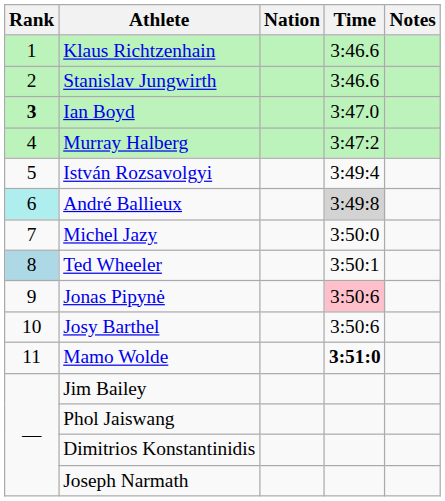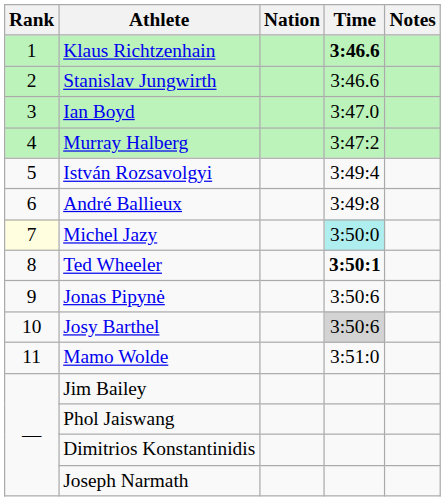(355, 50) normal -> (355, 50) bold
(32, 111) bold -> (32, 111) normal
(32, 204) paleturquoise background -> (32, 204) no background
(355, 204) lightgrey background -> (355, 204) no background
(32, 234) no background -> (32, 234) lightyellow background
(355, 234) no background -> (355, 234) paleturquoise background
(32, 265) lightblue background -> (32, 265) no background
(355, 265) normal -> (355, 265) bold
(355, 296) pink background -> (355, 296) no background
(355, 326) no background -> (355, 326) lightgrey background
(355, 357) bold -> (355, 357) normal
